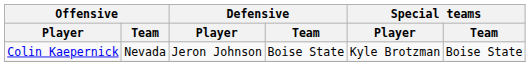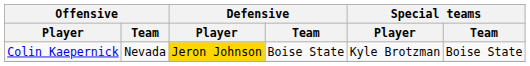(217, 52) no background -> (217, 52) gold background
